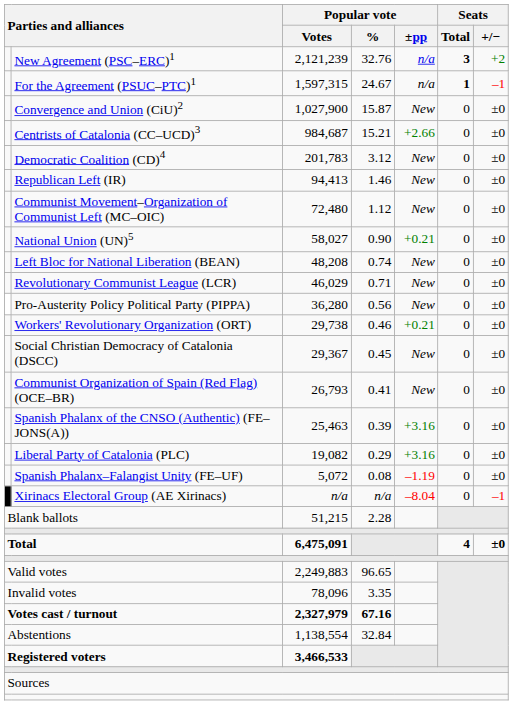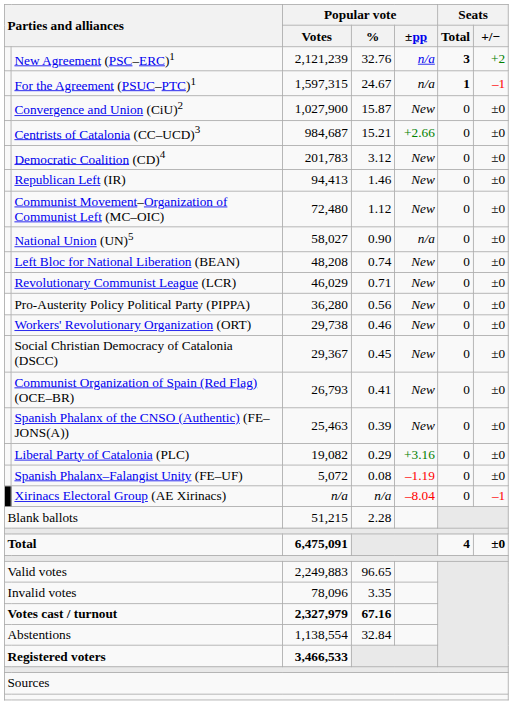(419, 239) +0.21 -> (426, 239) n/a
(419, 325) +0.21 -> (423, 325) New
(419, 425) +3.16 -> (423, 425) New
